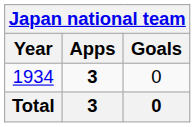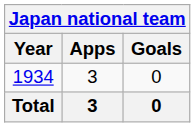(92, 77) bold -> (92, 77) normal
